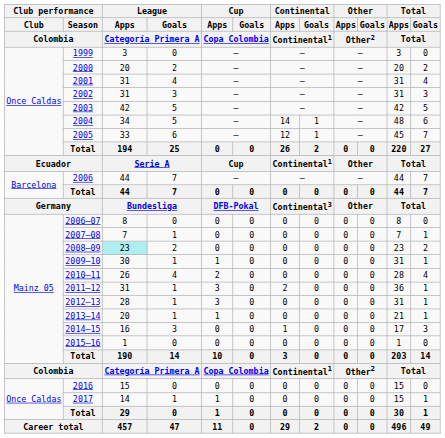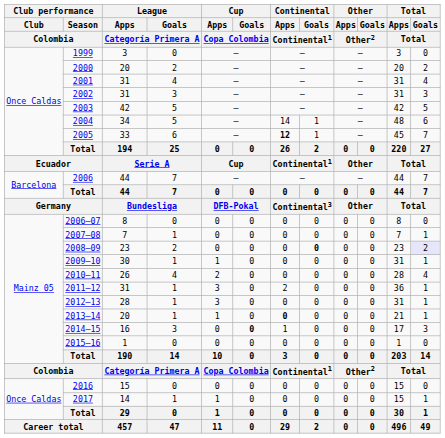(285, 135) normal -> (285, 135) bold
(125, 248) paleturquoise background -> (125, 248) no background
(317, 248) normal -> (317, 248) bold
(425, 248) no background -> (425, 248) lavender background
(285, 316) normal -> (285, 316) bold
(252, 329) normal -> (252, 329) bold
